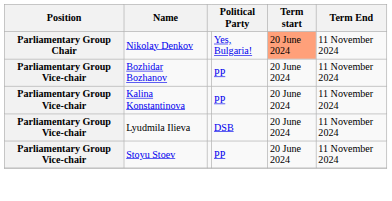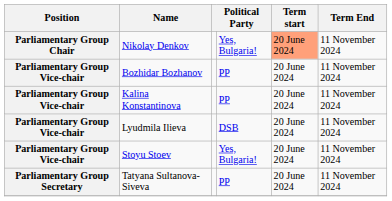(220, 154) PP -> (238, 154) Yes, Bulgaria!
+ row: (161, 182)
